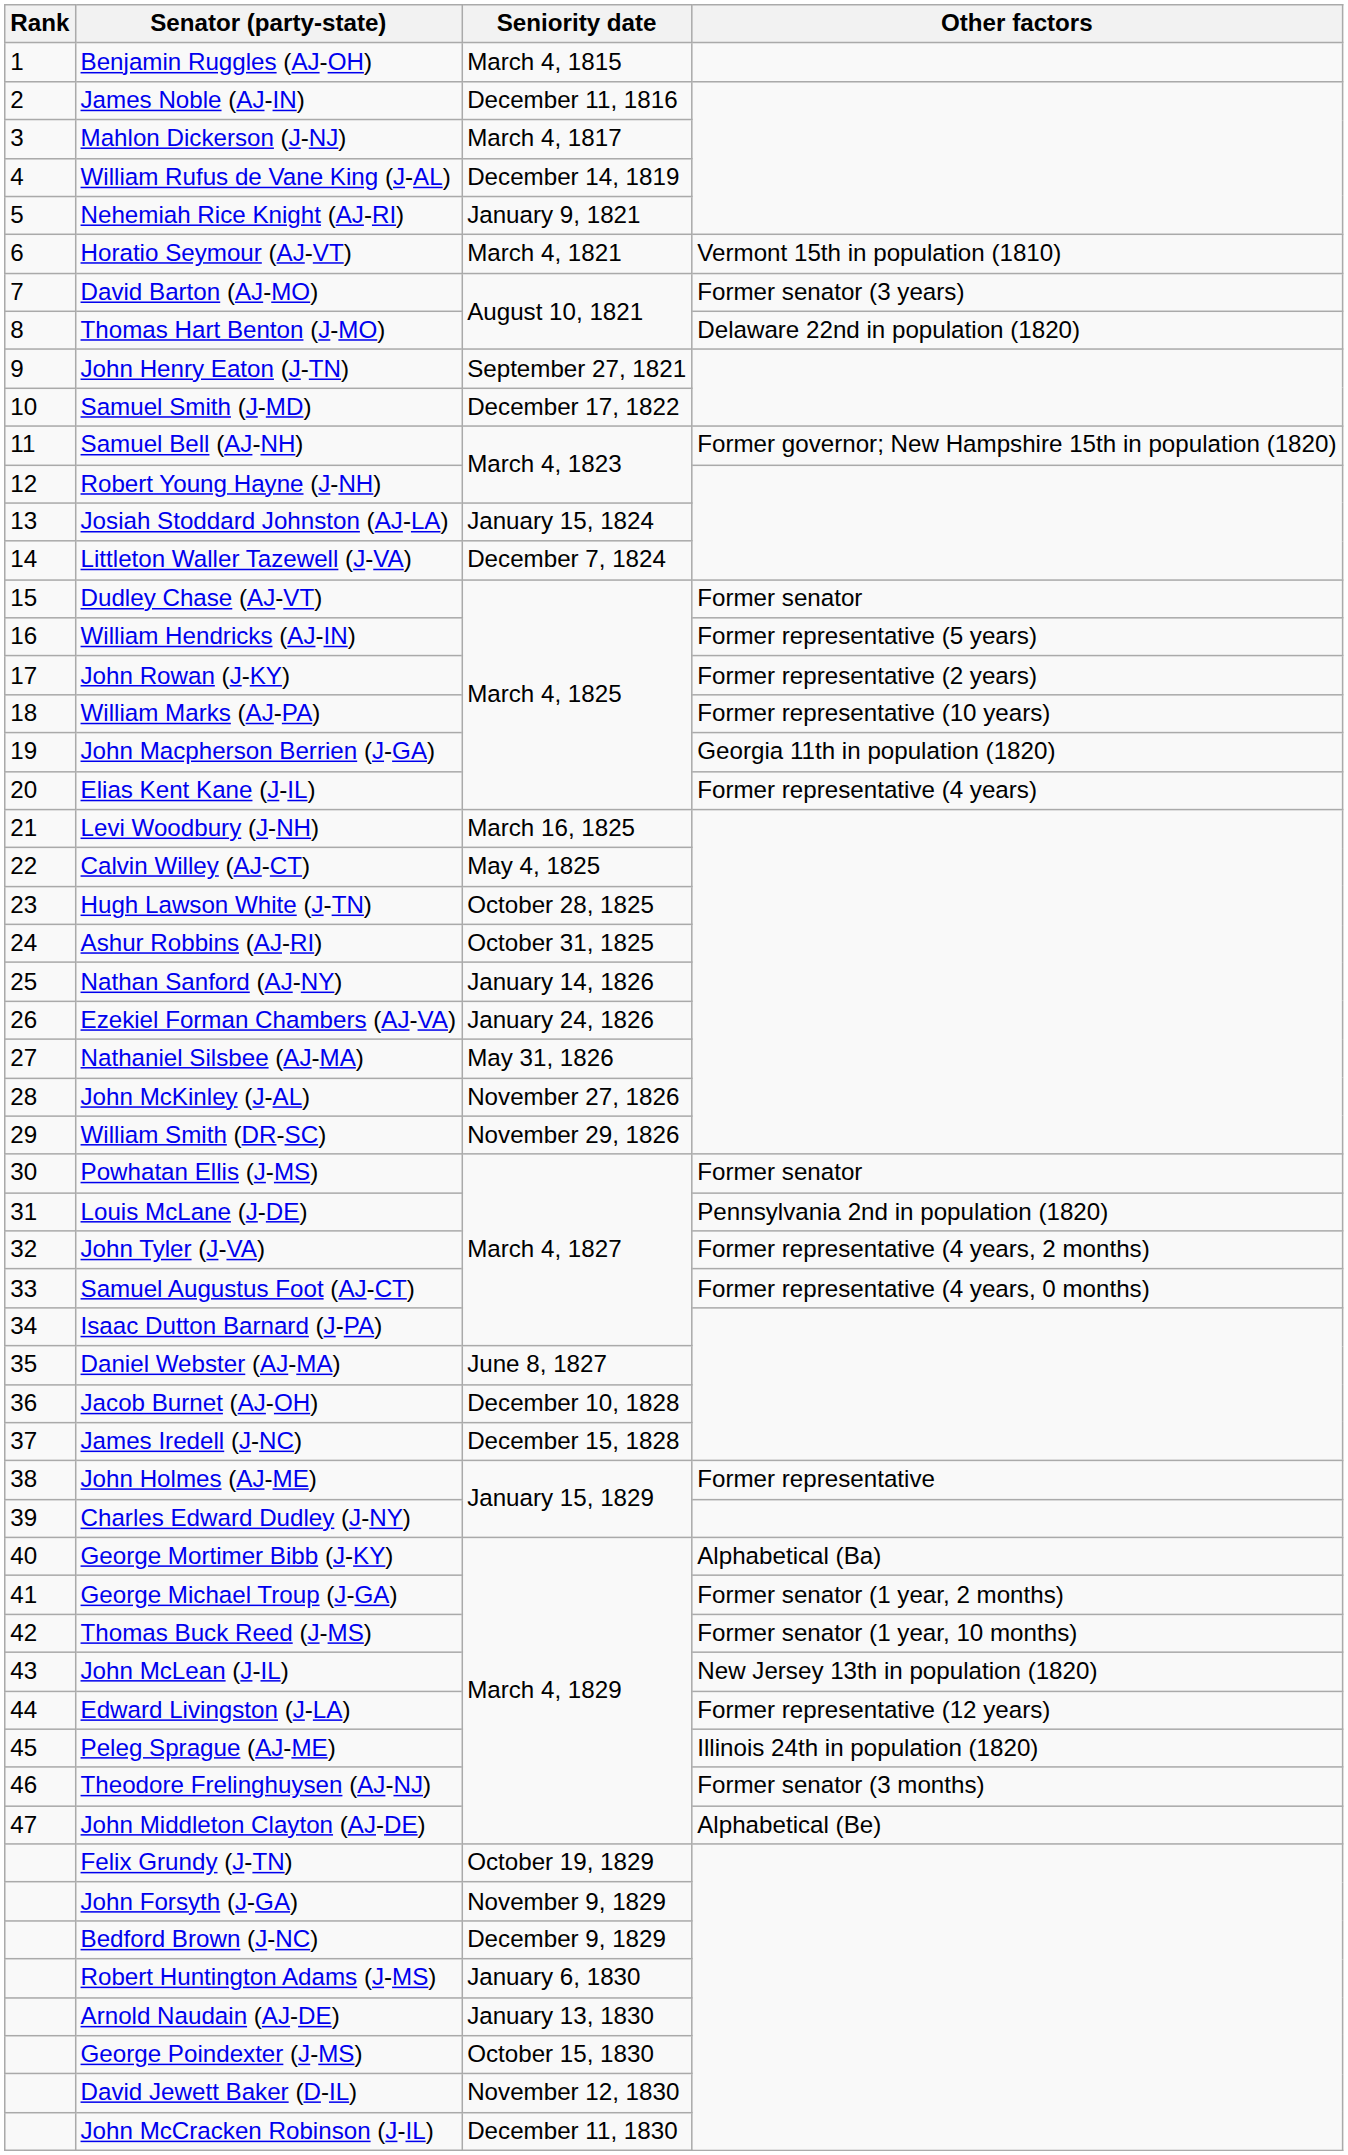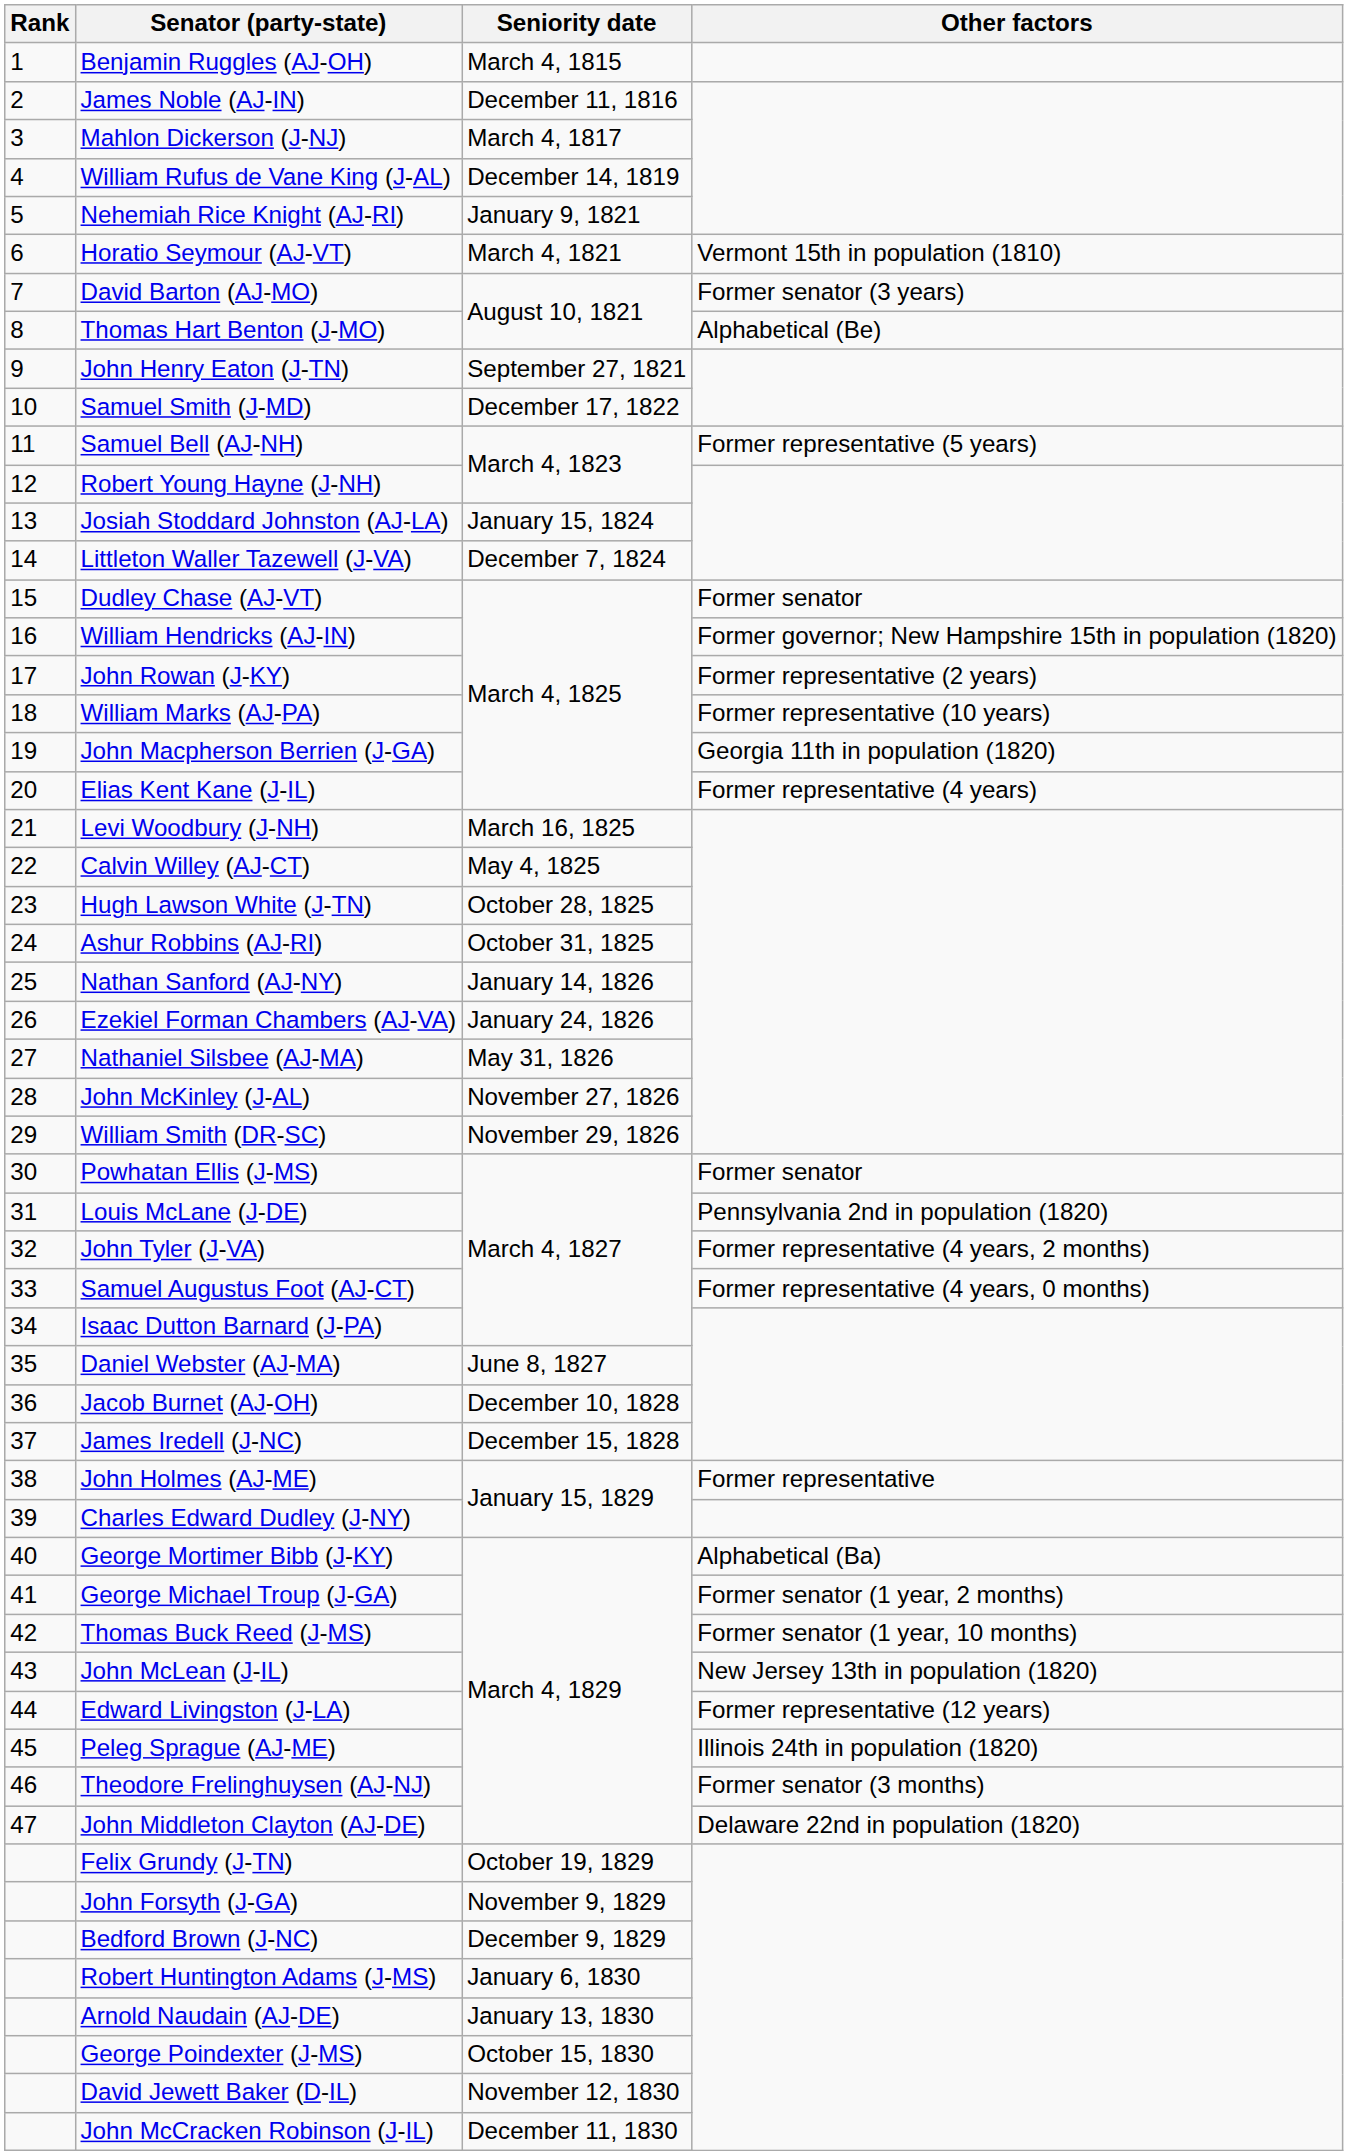(889, 330) Delaware 22nd in population (1820) -> (789, 330) Alphabetical (Be)
(1017, 445) Former governor; New Hampshire 15th in population (1820) -> (867, 445) Former representative (5 years)
(867, 636) Former representative (5 years) -> (1017, 636) Former governor; New Hampshire 15th in population (1820)
(789, 1824) Alphabetical (Be) -> (889, 1824) Delaware 22nd in population (1820)
